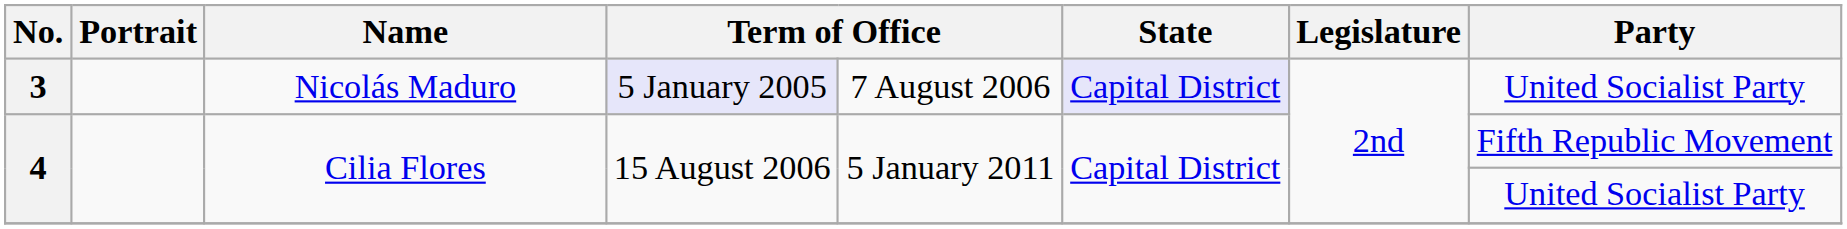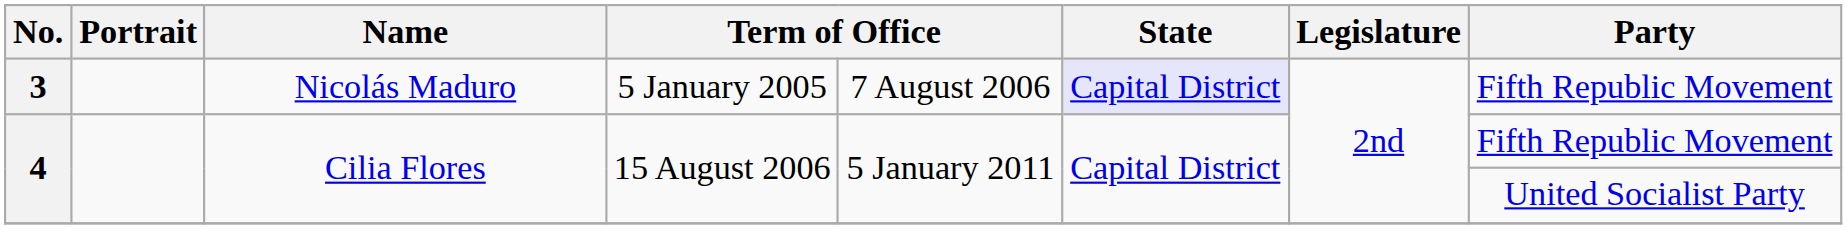(722, 85) lavender background -> (722, 85) no background
(1655, 85) United Socialist Party -> (1655, 85) Fifth Republic Movement
